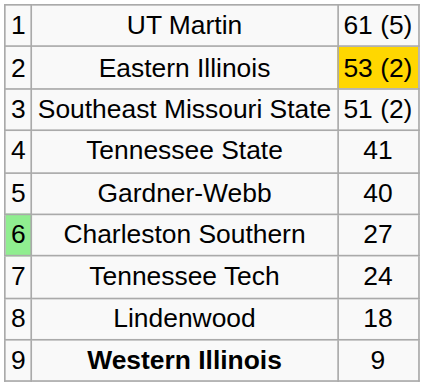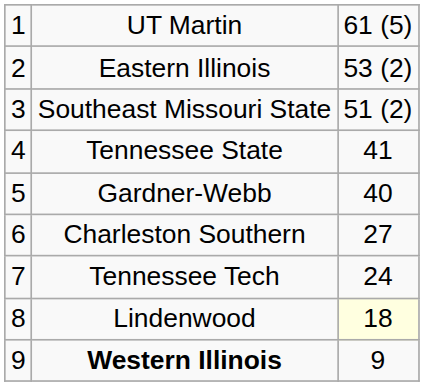(378, 67) gold background -> (378, 67) no background
(18, 234) lightgreen background -> (18, 234) no background
(378, 318) no background -> (378, 318) lightyellow background
